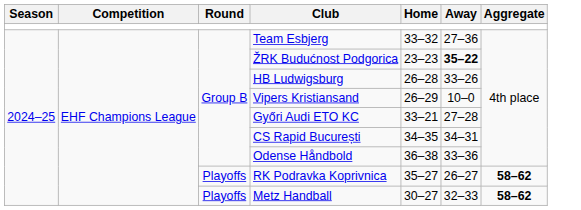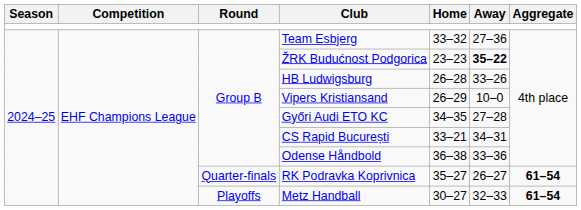(421, 117) 33–21 -> (450, 117) 34–35
(421, 137) 34–35 -> (450, 137) 33–21
(224, 176) Playoffs -> (239, 176) Quarter-finals
(514, 176) 58–62 -> (543, 176) 61–54
(514, 195) 58–62 -> (543, 195) 61–54
